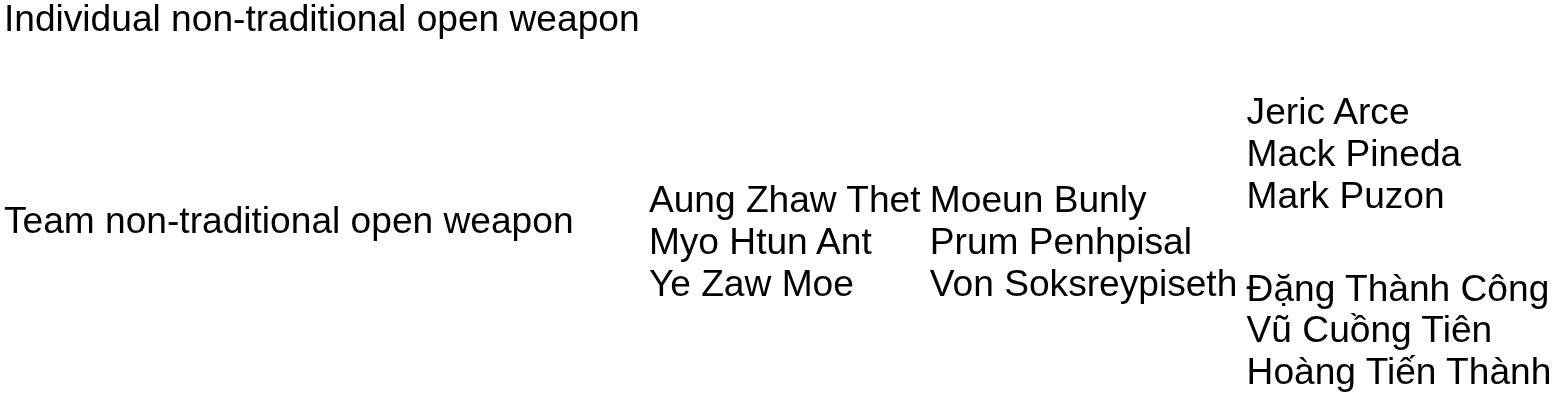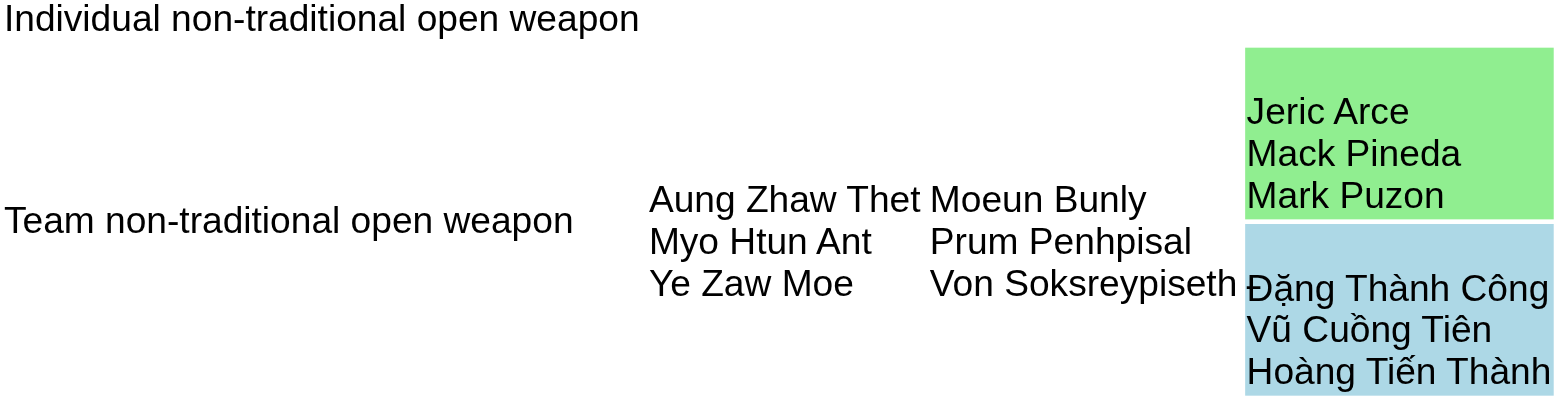(1354, 153) no background -> (1354, 153) lightgreen background
(1399, 330) no background -> (1399, 330) lightblue background
